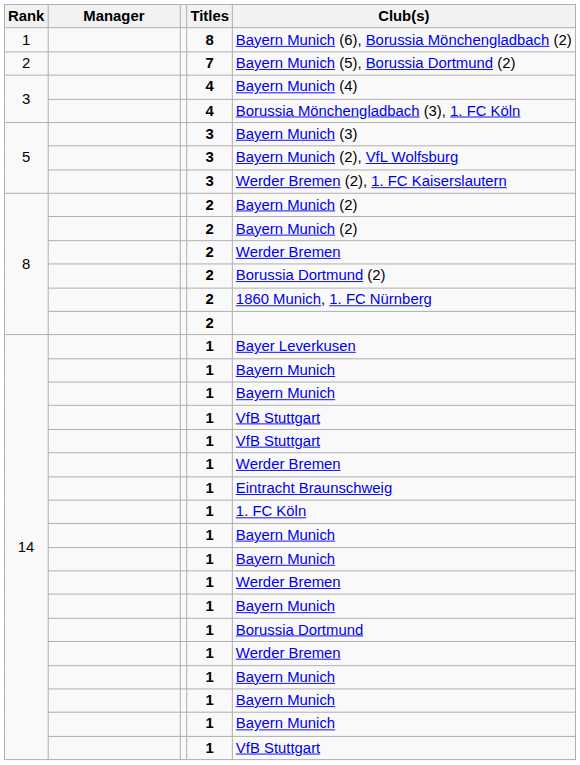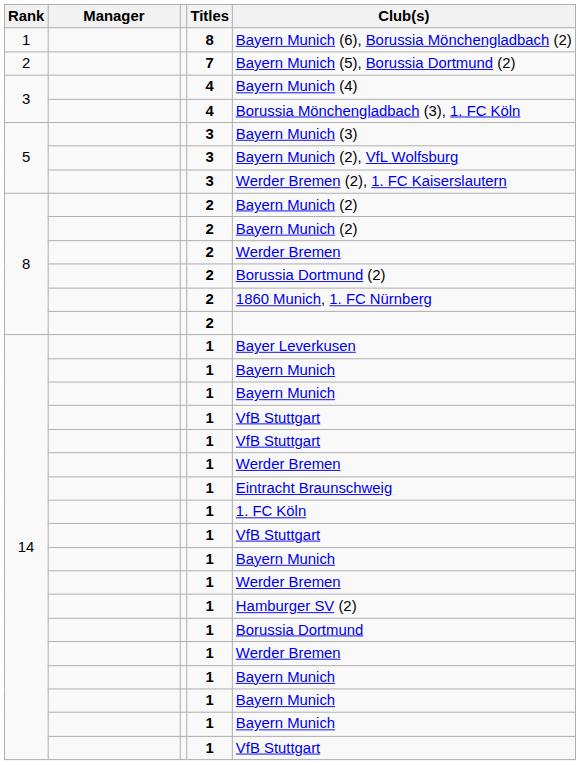(285, 535) Bayern Munich -> (278, 535) VfB Stuttgart
(285, 606) Bayern Munich -> (296, 606) Hamburger SV (2)
